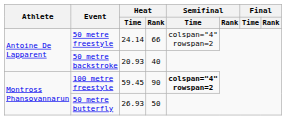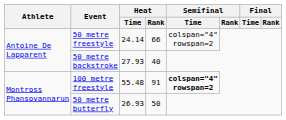(133, 61) 20.93 -> (133, 61) 27.93
(133, 82) 59.45 -> (133, 82) 55.48
(156, 82) 90 -> (156, 82) 91
